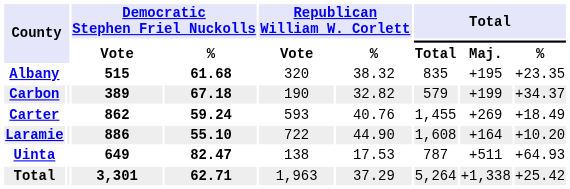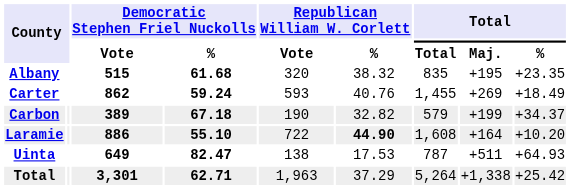rows swapped: (34, 95) <-> (34, 115)
(374, 135) normal -> (374, 135) bold
